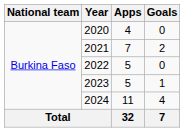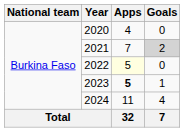(162, 48) no background -> (162, 48) lightgrey background
(128, 65) no background -> (128, 65) lightyellow background
(128, 83) normal -> (128, 83) bold
